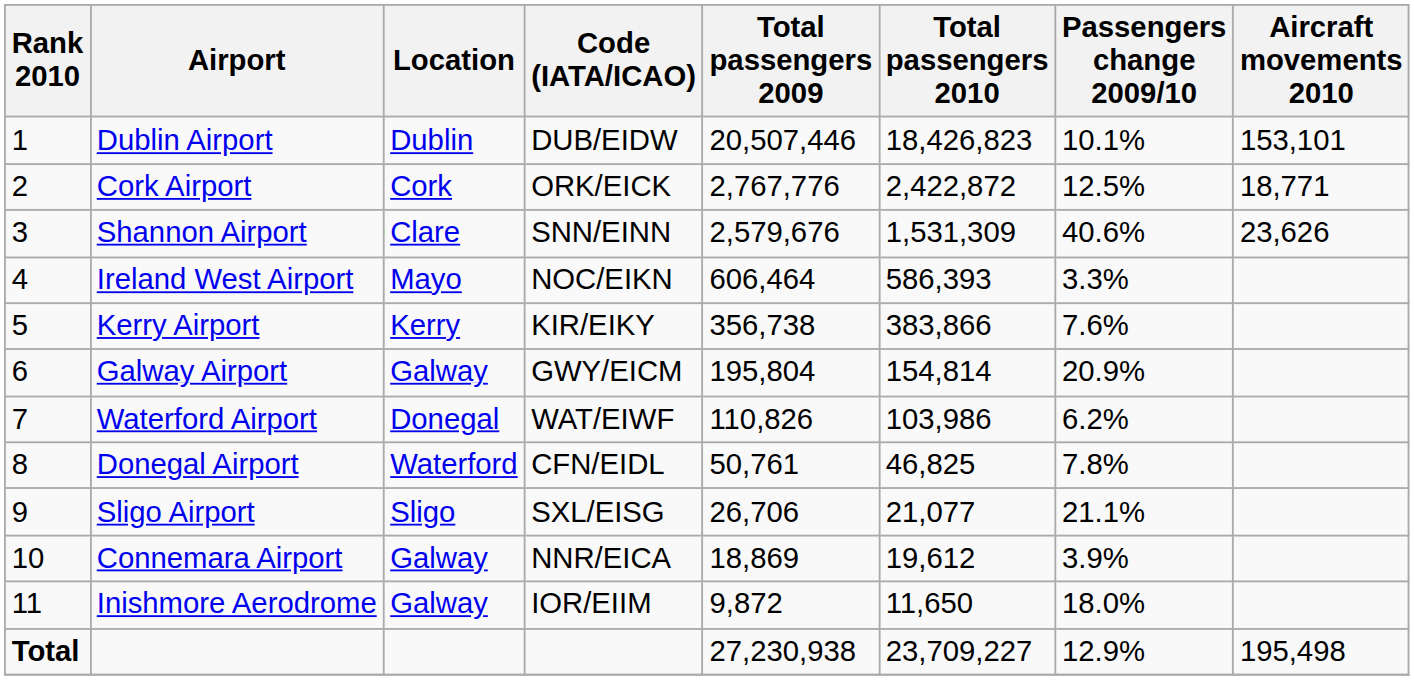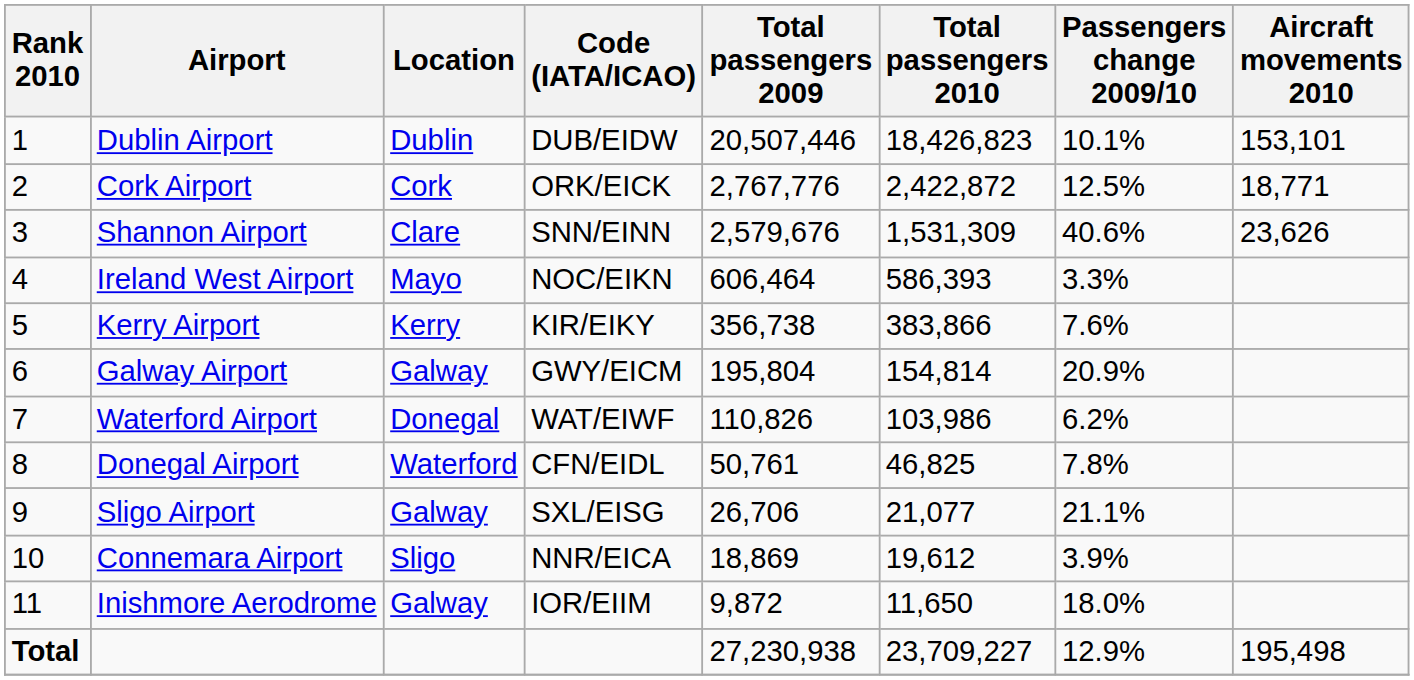(423, 511) Sligo -> (439, 511) Galway
(439, 557) Galway -> (423, 557) Sligo
